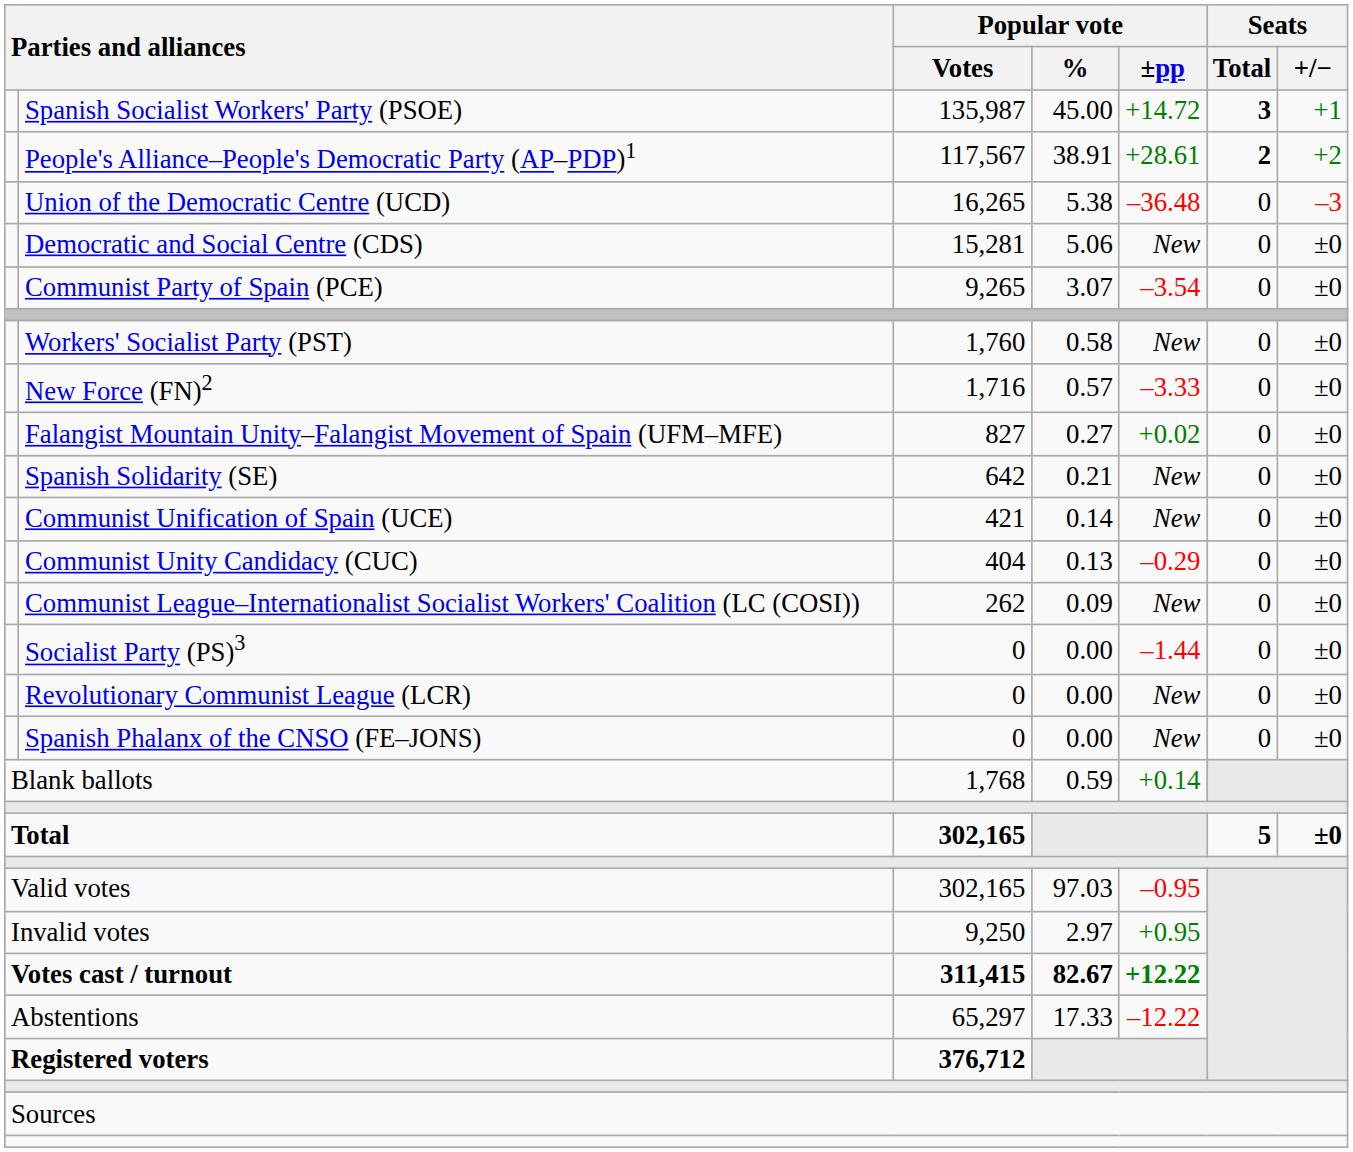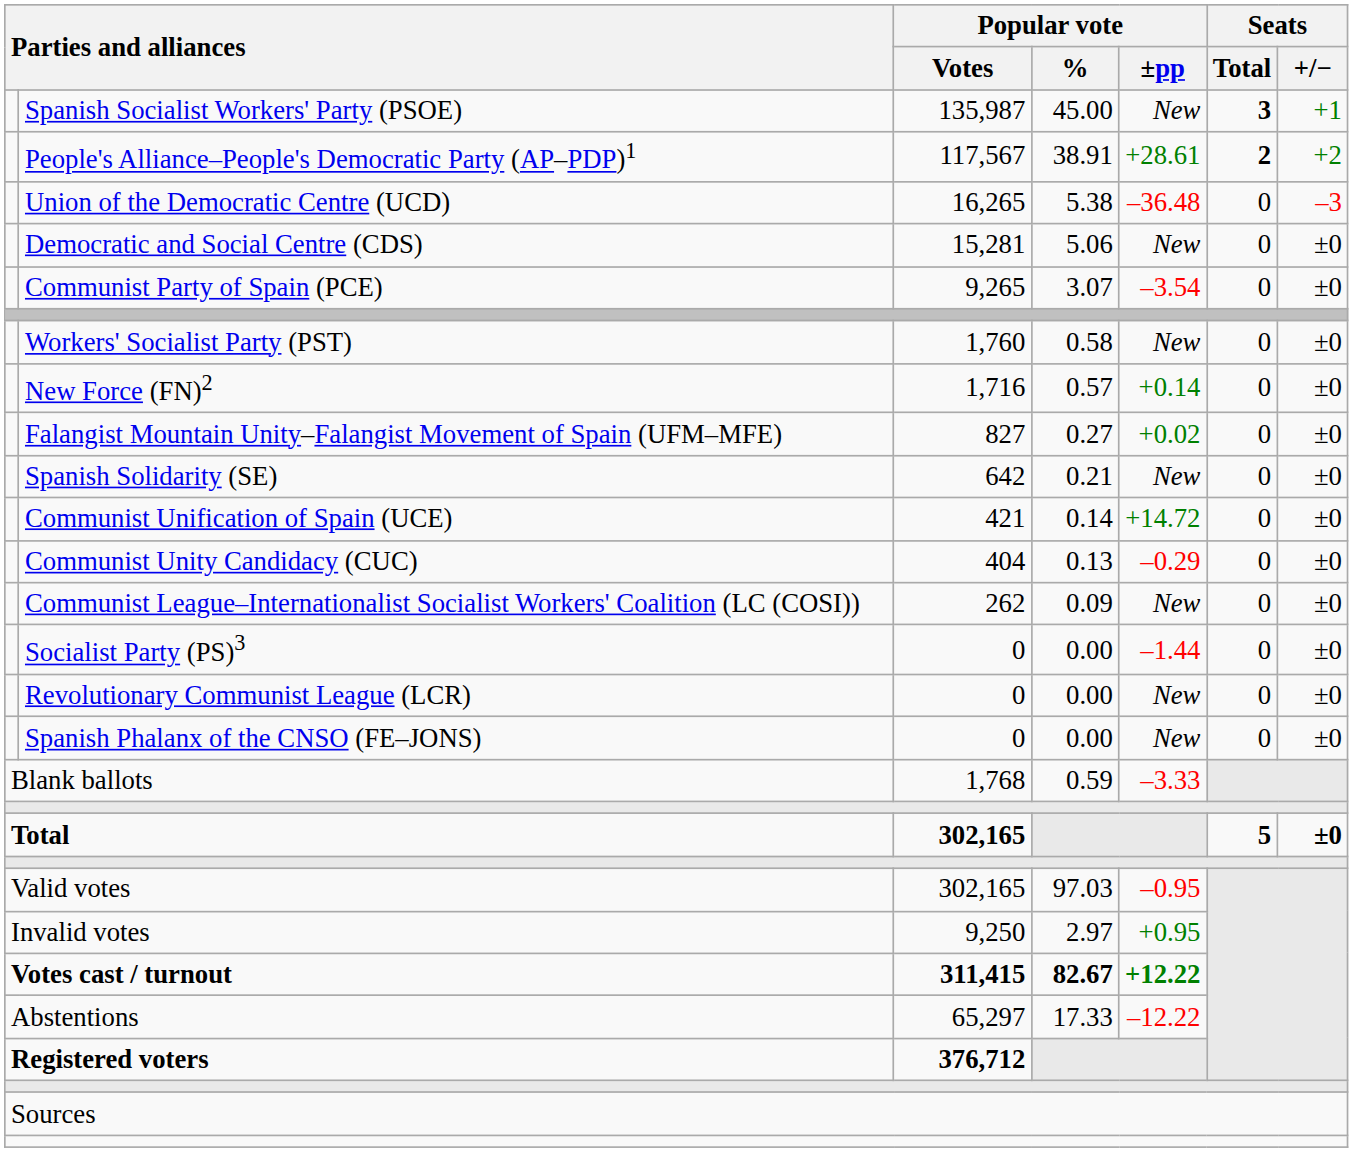(1163, 110) +14.72 -> (1177, 110) New
(1170, 387) –3.33 -> (1170, 387) +0.14
(1177, 518) New -> (1163, 518) +14.72
(1170, 780) +0.14 -> (1170, 780) –3.33
